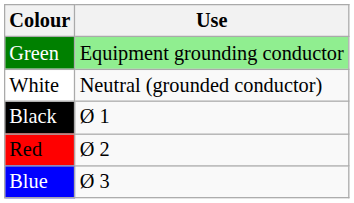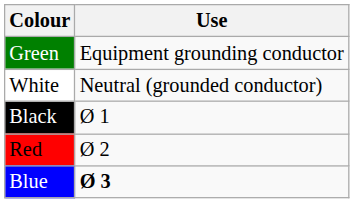(212, 52) lightgreen background -> (212, 52) no background
(95, 181) normal -> (95, 181) bold
